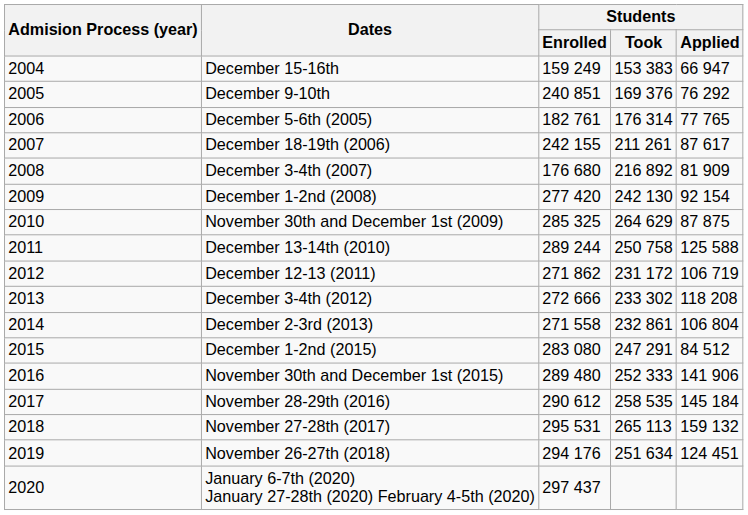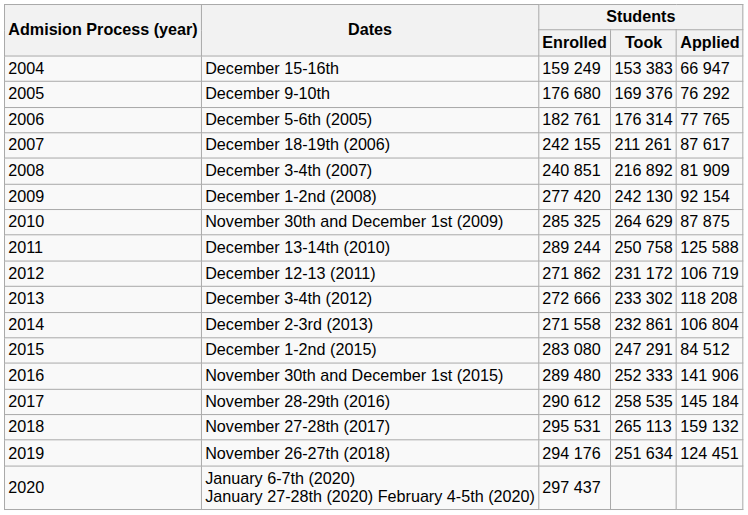(572, 94) 240 851 -> (572, 94) 176 680
(572, 171) 176 680 -> (572, 171) 240 851
